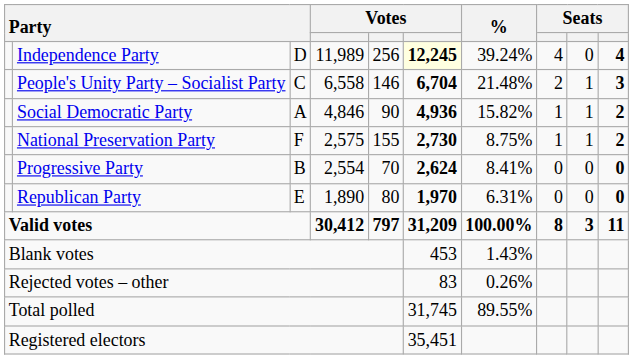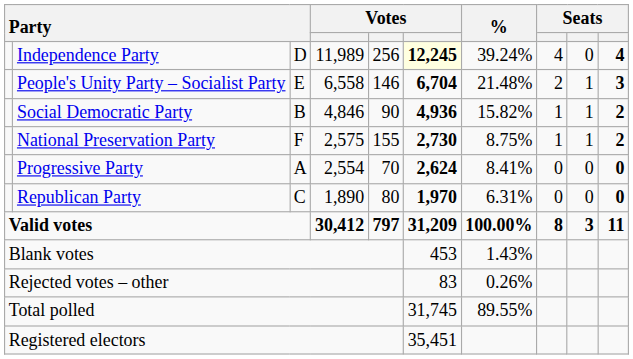(300, 83) C -> (299, 83) E
(300, 112) A -> (300, 112) B
(300, 169) B -> (300, 169) A
(299, 197) E -> (300, 197) C
